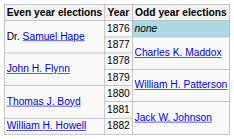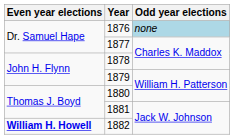(47, 126) normal -> (49, 126) bold
